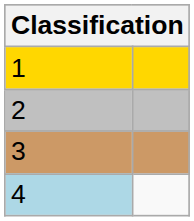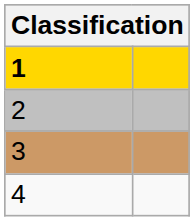(18, 67) normal -> (18, 67) bold
(18, 194) lightblue background -> (18, 194) no background
